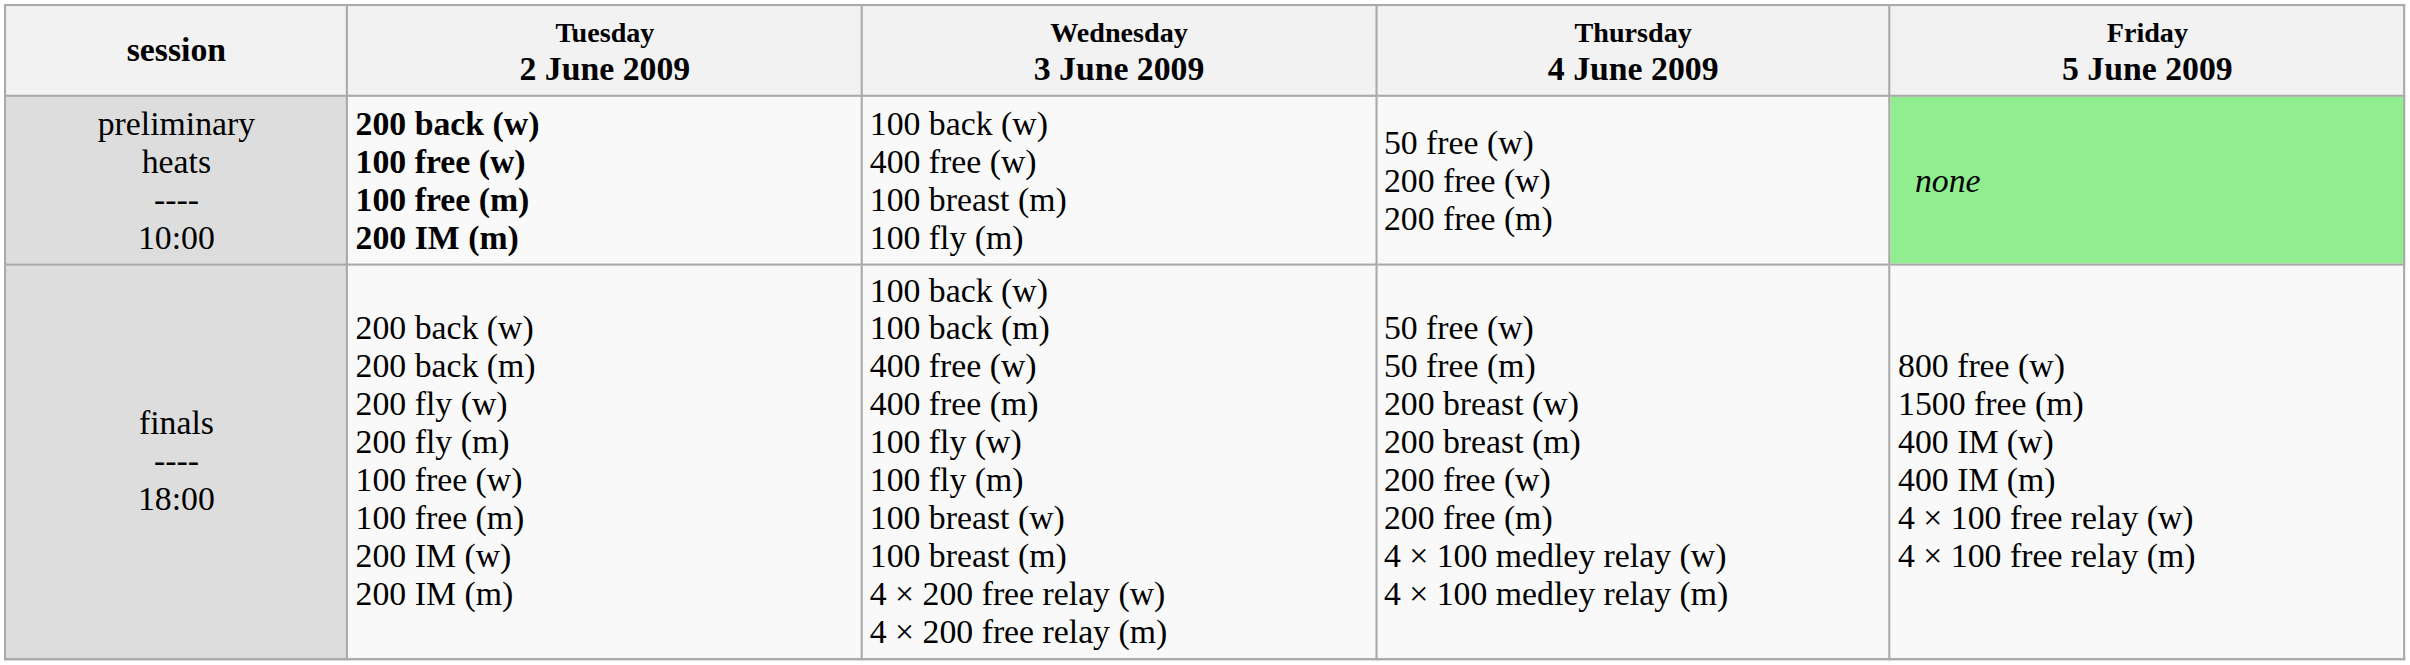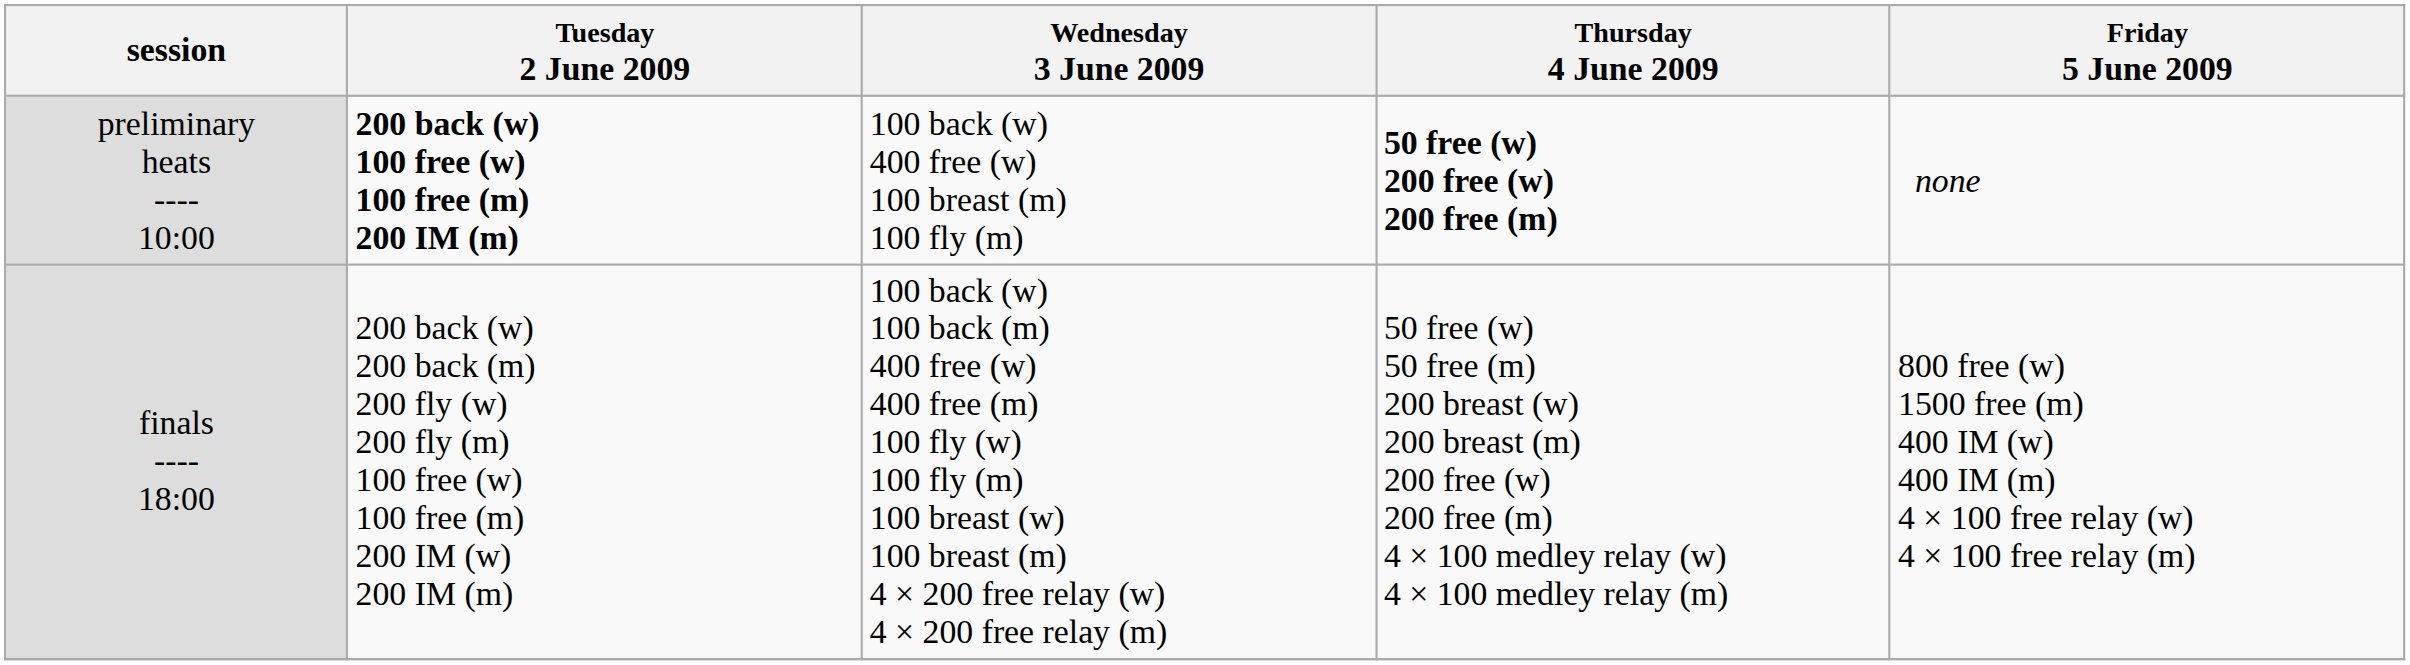(1468, 179) normal -> (1471, 179) bold
(1939, 179) lightgreen background -> (1939, 179) no background
